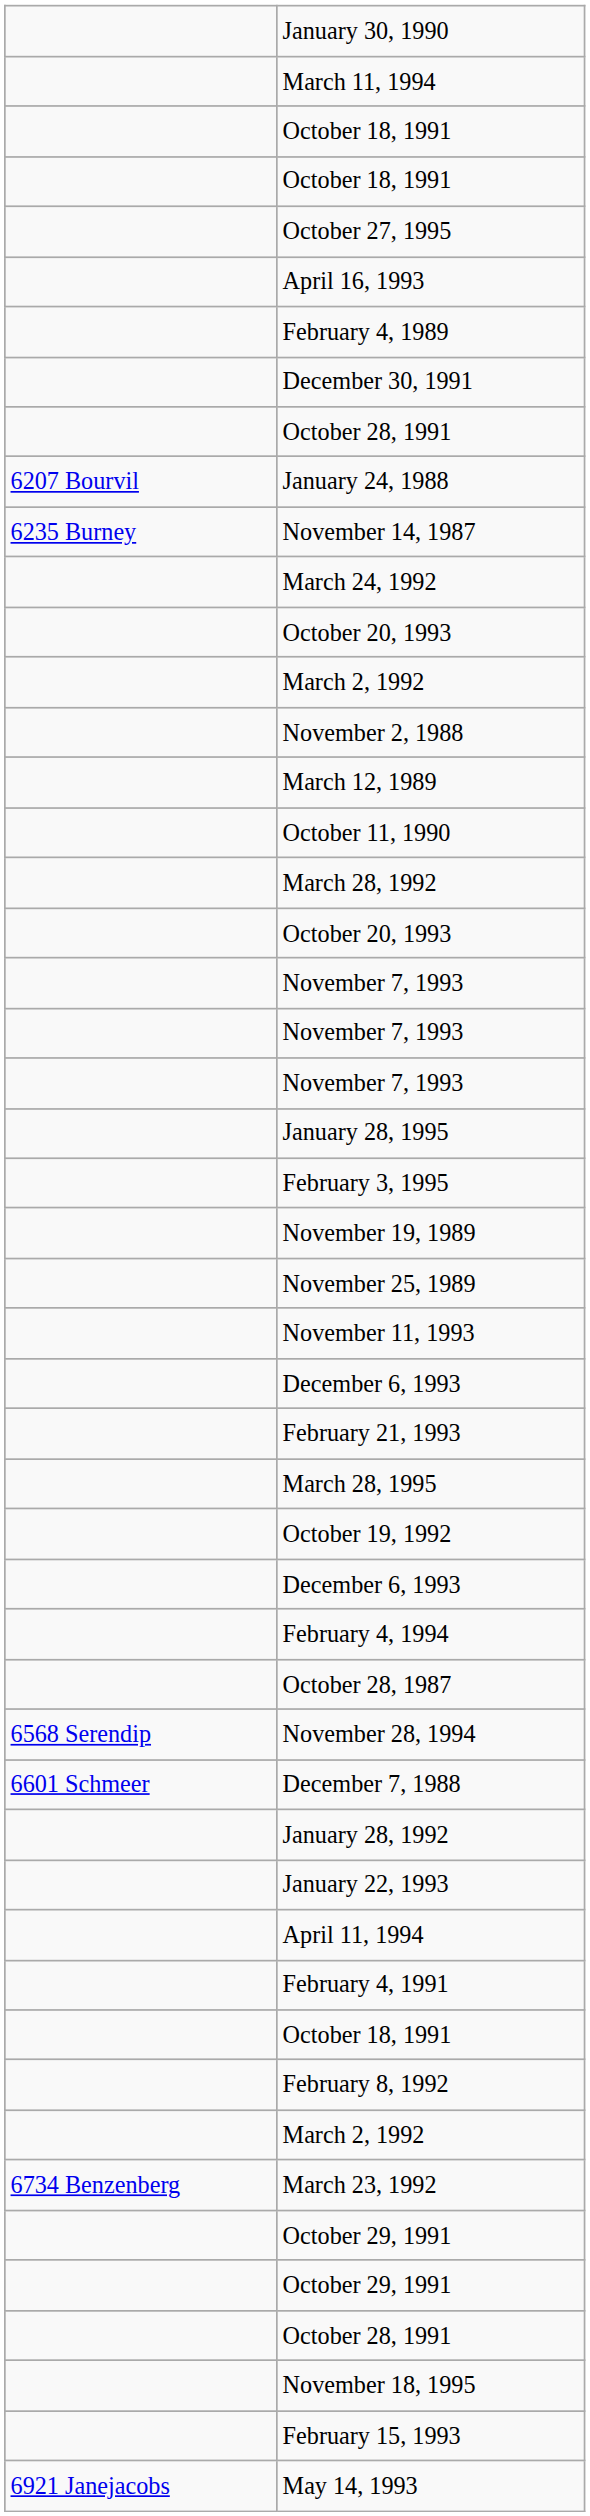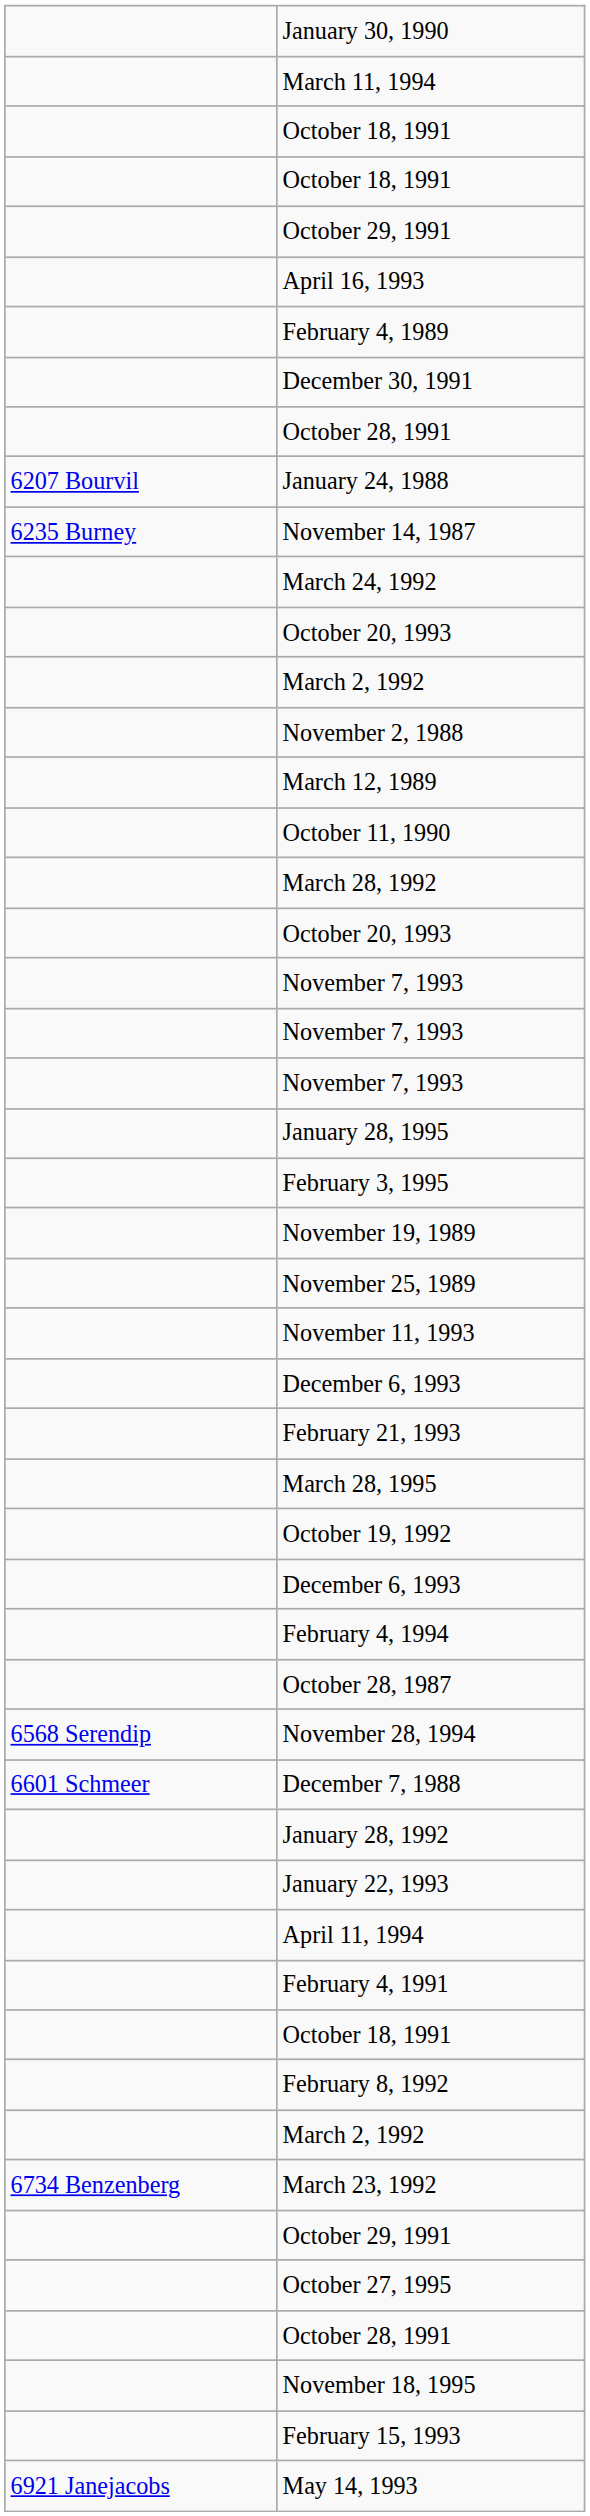(367, 231) October 27, 1995 -> (367, 231) October 29, 1991
(367, 2285) October 29, 1991 -> (367, 2285) October 27, 1995
